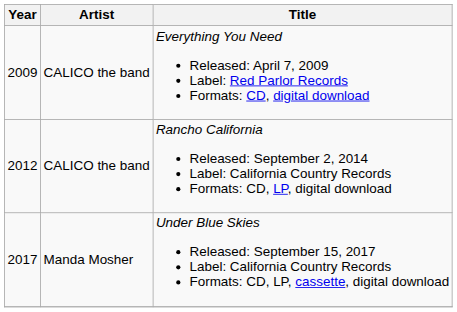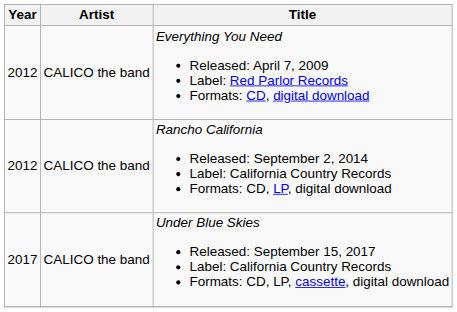(22, 72) 2009 -> (22, 72) 2012
(88, 259) Manda Mosher -> (97, 259) CALICO the band
